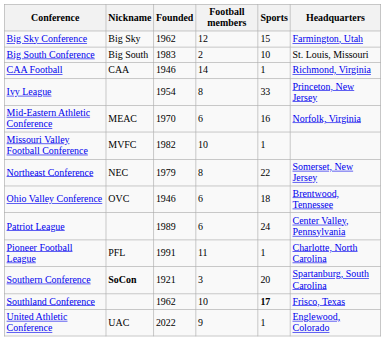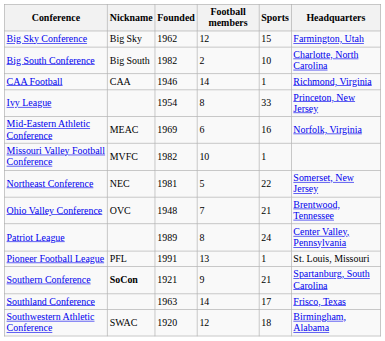(166, 54) 1983 -> (167, 60) 1982
(331, 54) St. Louis, Missouri -> (326, 60) Charlotte, North Carolina
(166, 118) 1970 -> (167, 130) 1969
(166, 172) 1979 -> (167, 183) 1981
(200, 172) 8 -> (202, 183) 5
(166, 199) 1946 -> (167, 210) 1948
(200, 199) 6 -> (202, 210) 7
(265, 199) 18 -> (266, 210) 21
(200, 226) 6 -> (202, 237) 8
(203, 253) 11 -> (204, 258) 13
(325, 253) Charlotte, North Carolina -> (331, 258) St. Louis, Missouri
(200, 280) 3 -> (202, 280) 9
(265, 280) 20 -> (266, 280) 21
(166, 301) 1962 -> (167, 301) 1963
(203, 301) 10 -> (204, 301) 14
(265, 301) bold -> (266, 301) normal
+ row: (51, 322)
- row: (37, 322)
